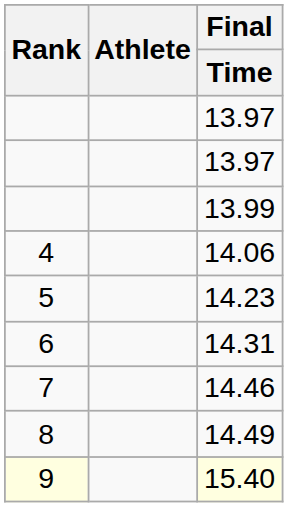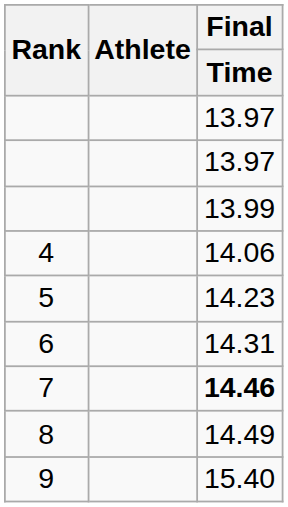(240, 388) normal -> (240, 388) bold
(46, 478) lightyellow background -> (46, 478) no background
(240, 478) lightyellow background -> (240, 478) no background
